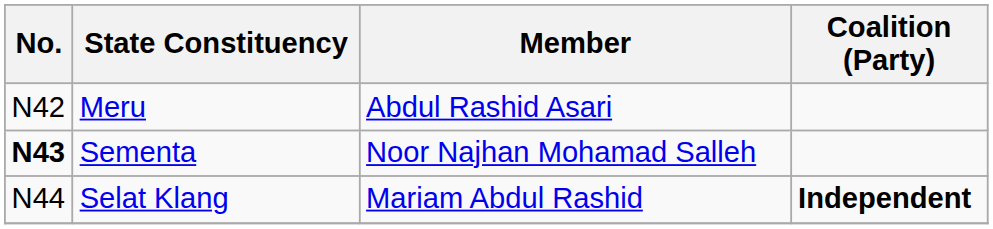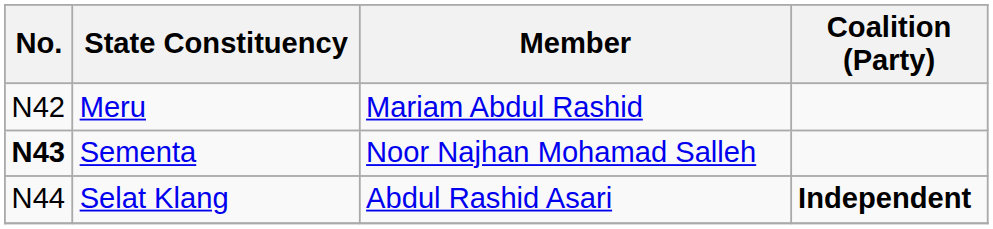(489, 106) Abdul Rashid Asari -> (504, 106) Mariam Abdul Rashid
(504, 198) Mariam Abdul Rashid -> (489, 198) Abdul Rashid Asari
